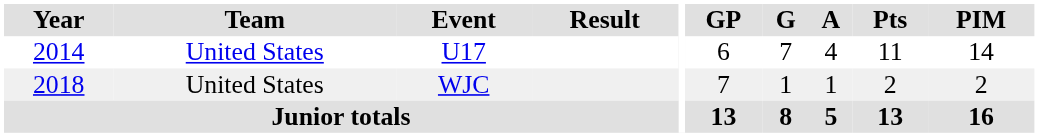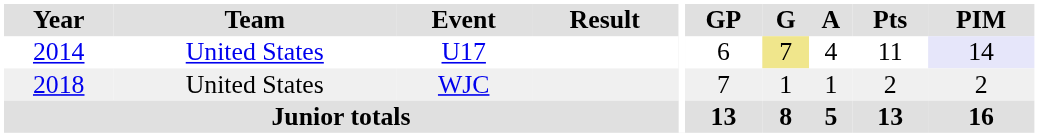(786, 51) no background -> (786, 51) khaki background
(981, 51) no background -> (981, 51) lavender background
